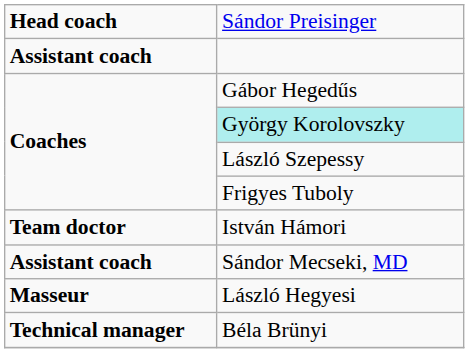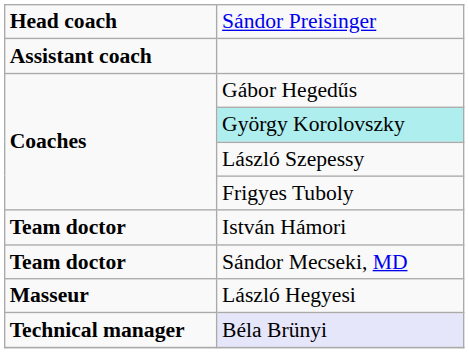(81, 261) Assistant coach -> (68, 261) Team doctor
(275, 329) no background -> (275, 329) lavender background
